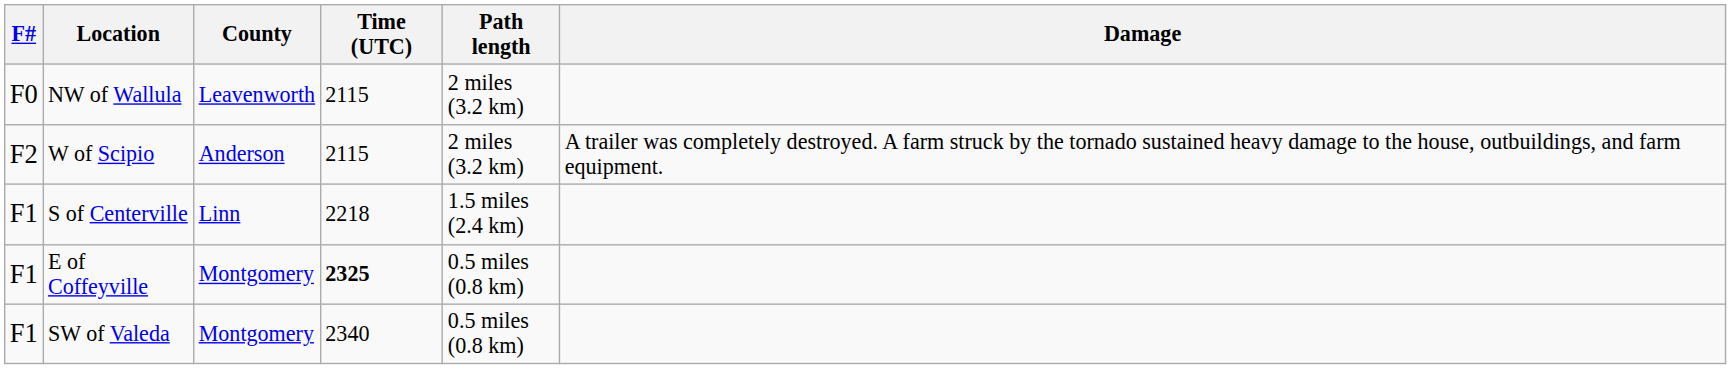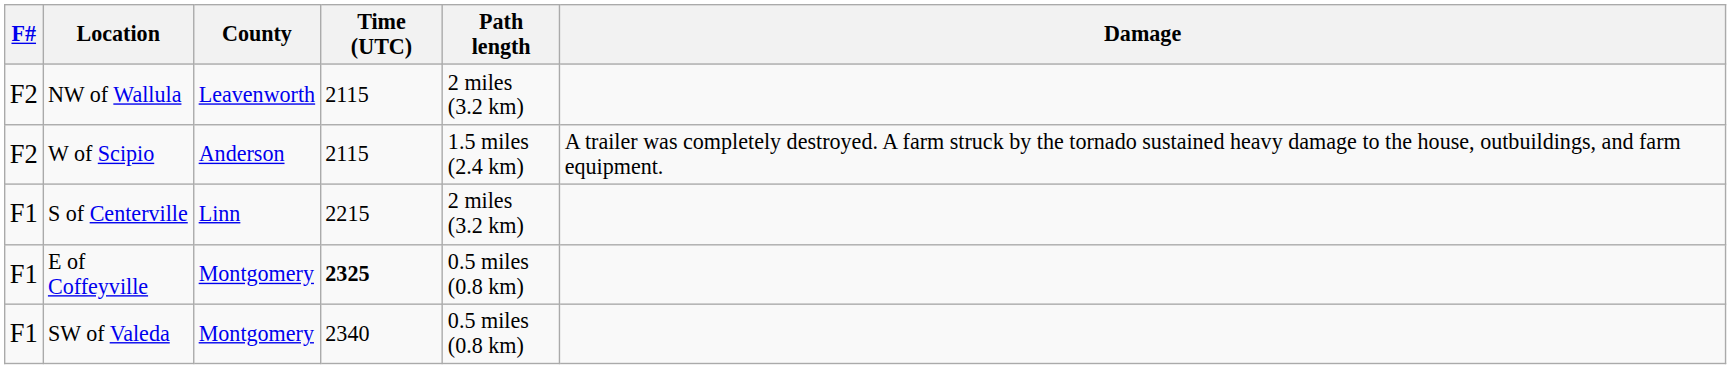(24, 94) F0 -> (24, 94) F2
(486, 154) 2 miles (3.2 km) -> (488, 154) 1.5 miles (2.4 km)
(347, 214) 2218 -> (347, 214) 2215
(488, 214) 1.5 miles (2.4 km) -> (486, 214) 2 miles (3.2 km)
